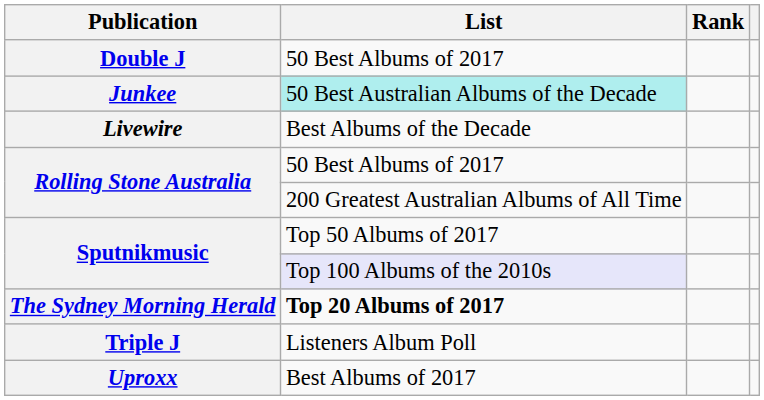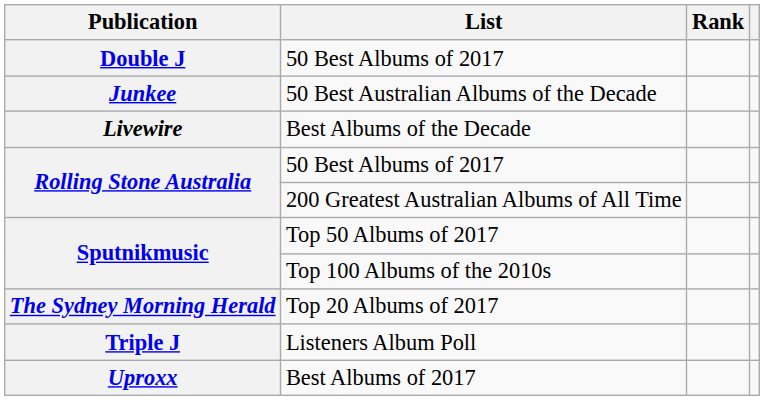(471, 93) paleturquoise background -> (471, 93) no background
(419, 270) lavender background -> (419, 270) no background
(395, 306) bold -> (392, 306) normal
